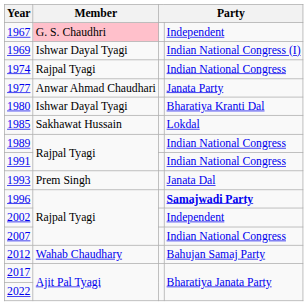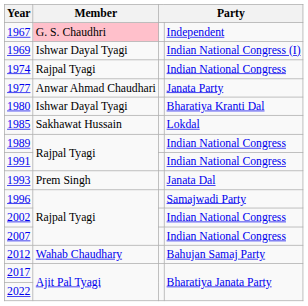(210, 198) bold -> (206, 198) normal
(195, 217) Independent -> (226, 217) Indian National Congress
